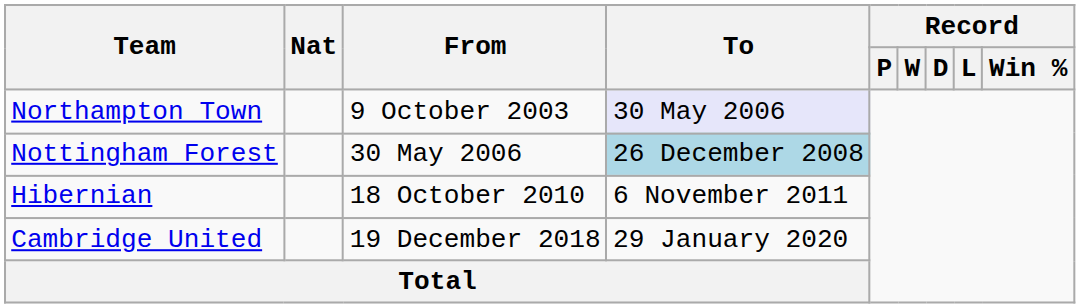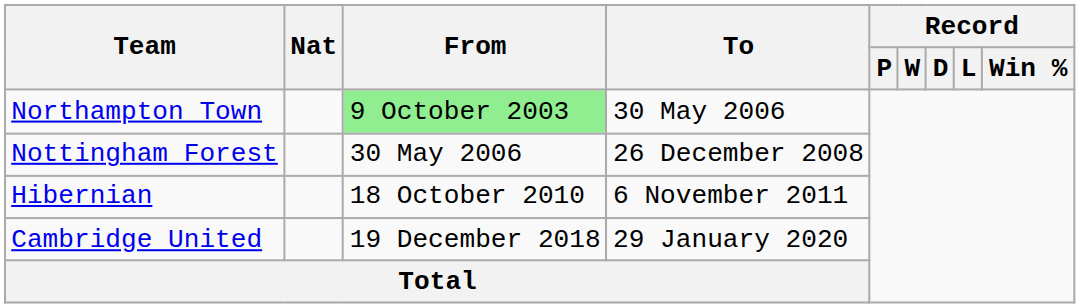(459, 111) no background -> (459, 111) lightgreen background
(699, 111) lavender background -> (699, 111) no background
(739, 154) lightblue background -> (739, 154) no background
